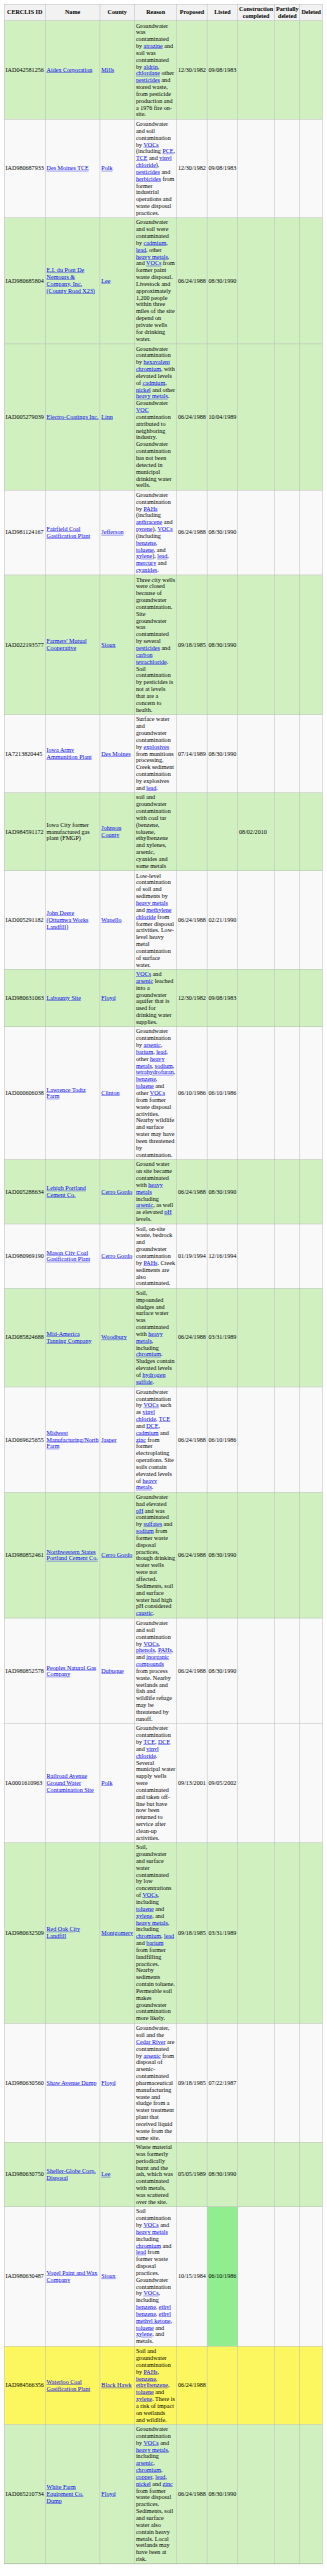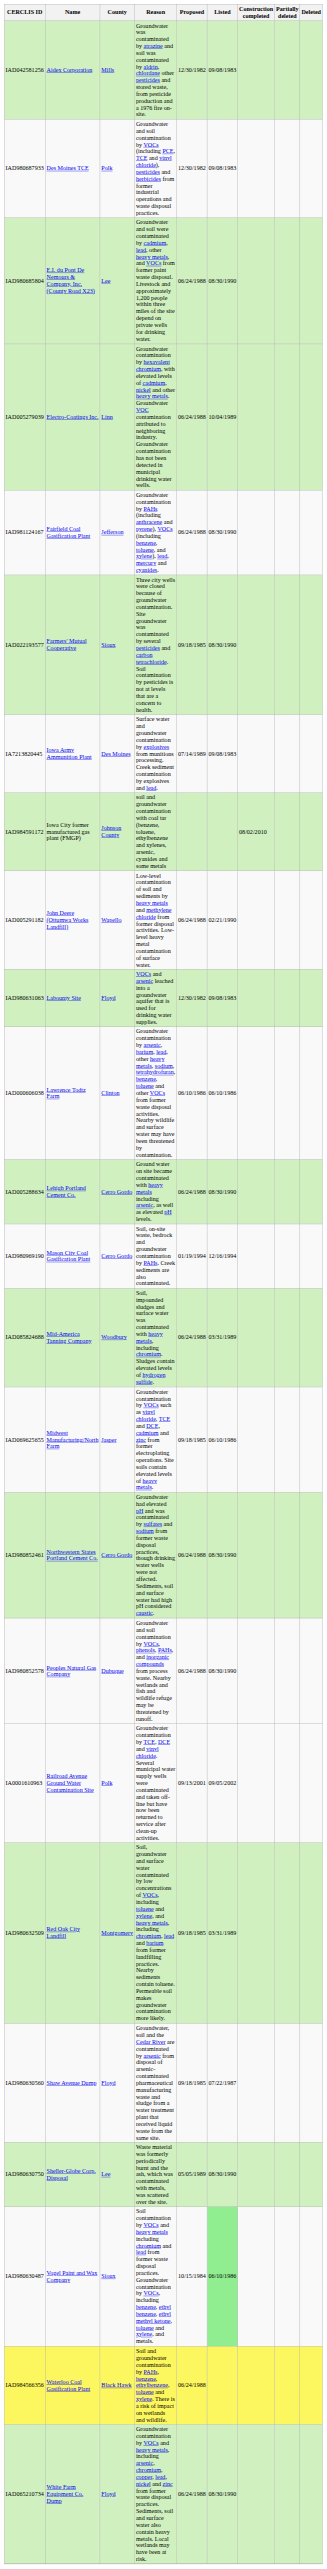(222, 753) 08/30/1990 -> (222, 753) 09/08/1983
(192, 1439) 06/24/1988 -> (192, 1439) 09/18/1985
